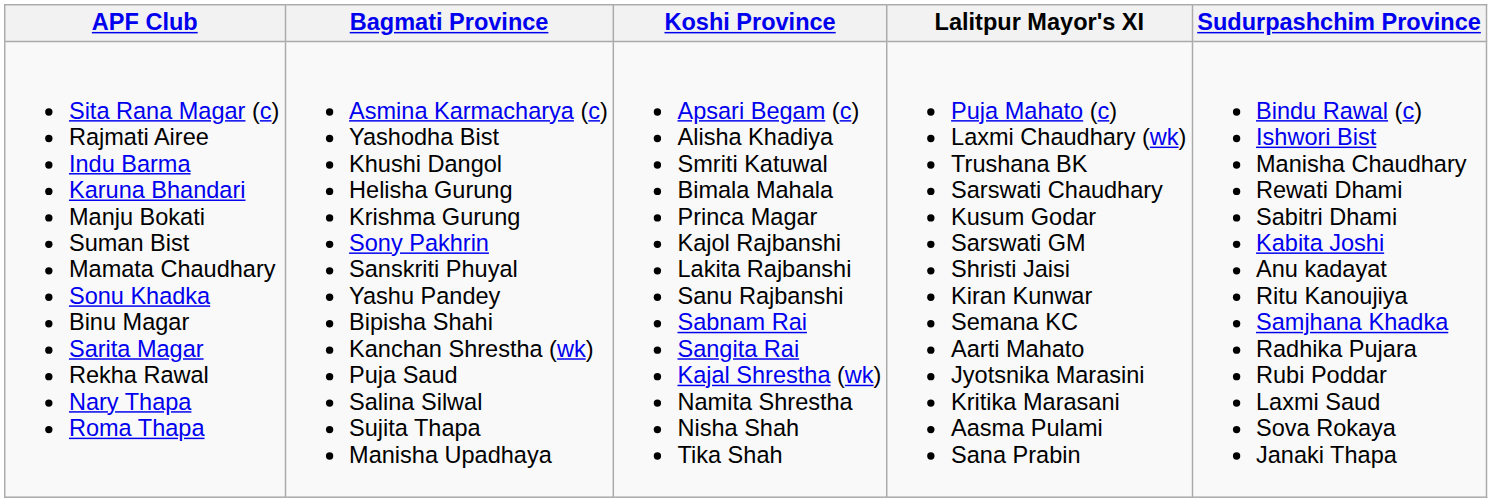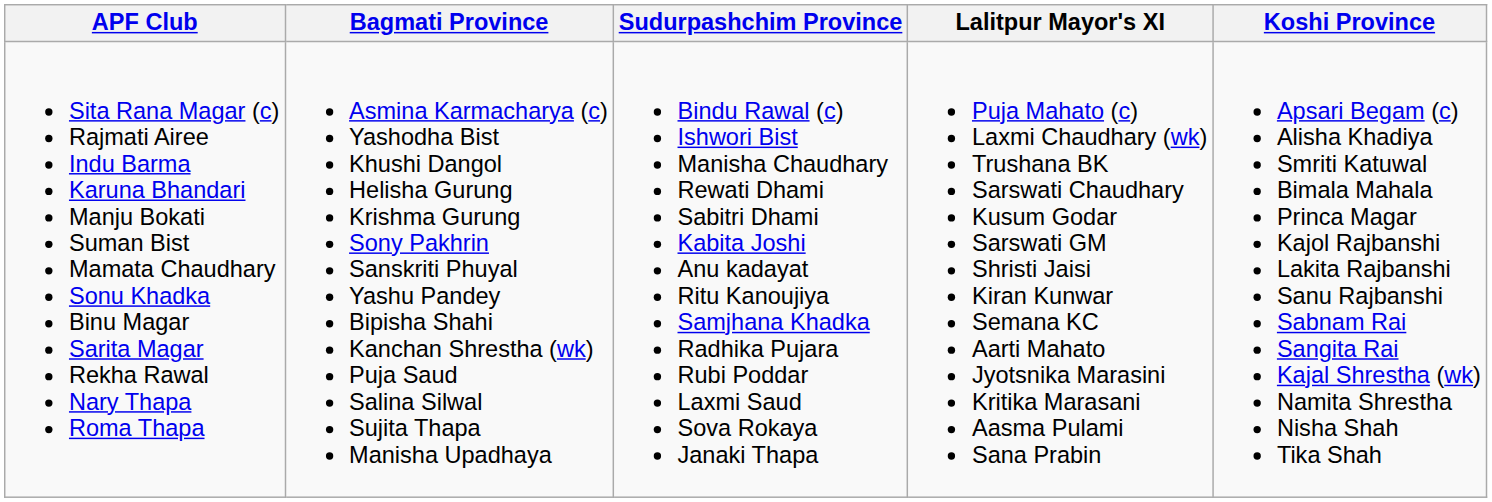columns swapped: (750, 23) <-> (1339, 23)
